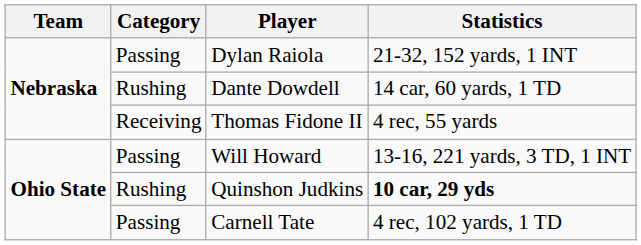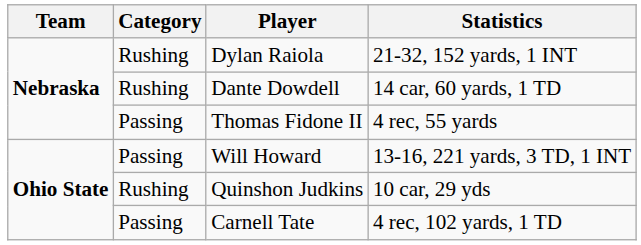(148, 54) Passing -> (153, 54) Rushing
(159, 121) Receiving -> (150, 121) Passing
(434, 188) bold -> (432, 188) normal
